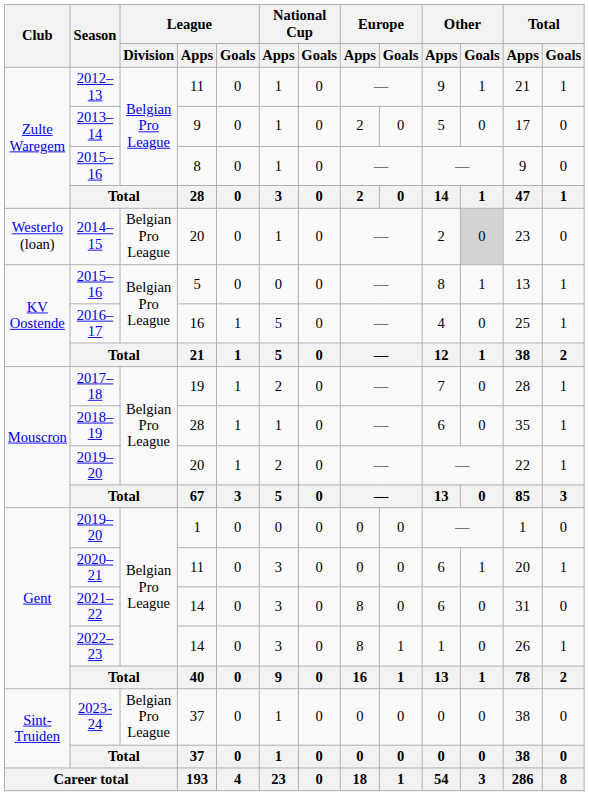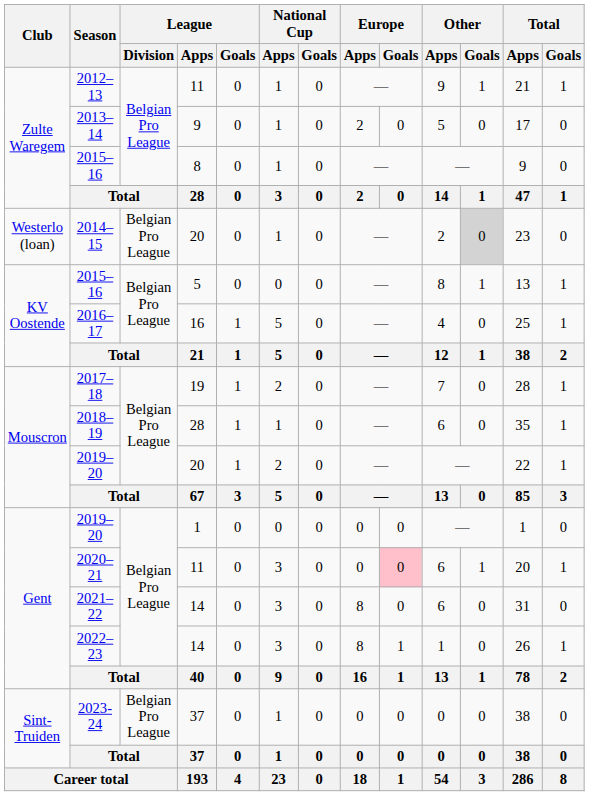(401, 567) no background -> (401, 567) pink background
